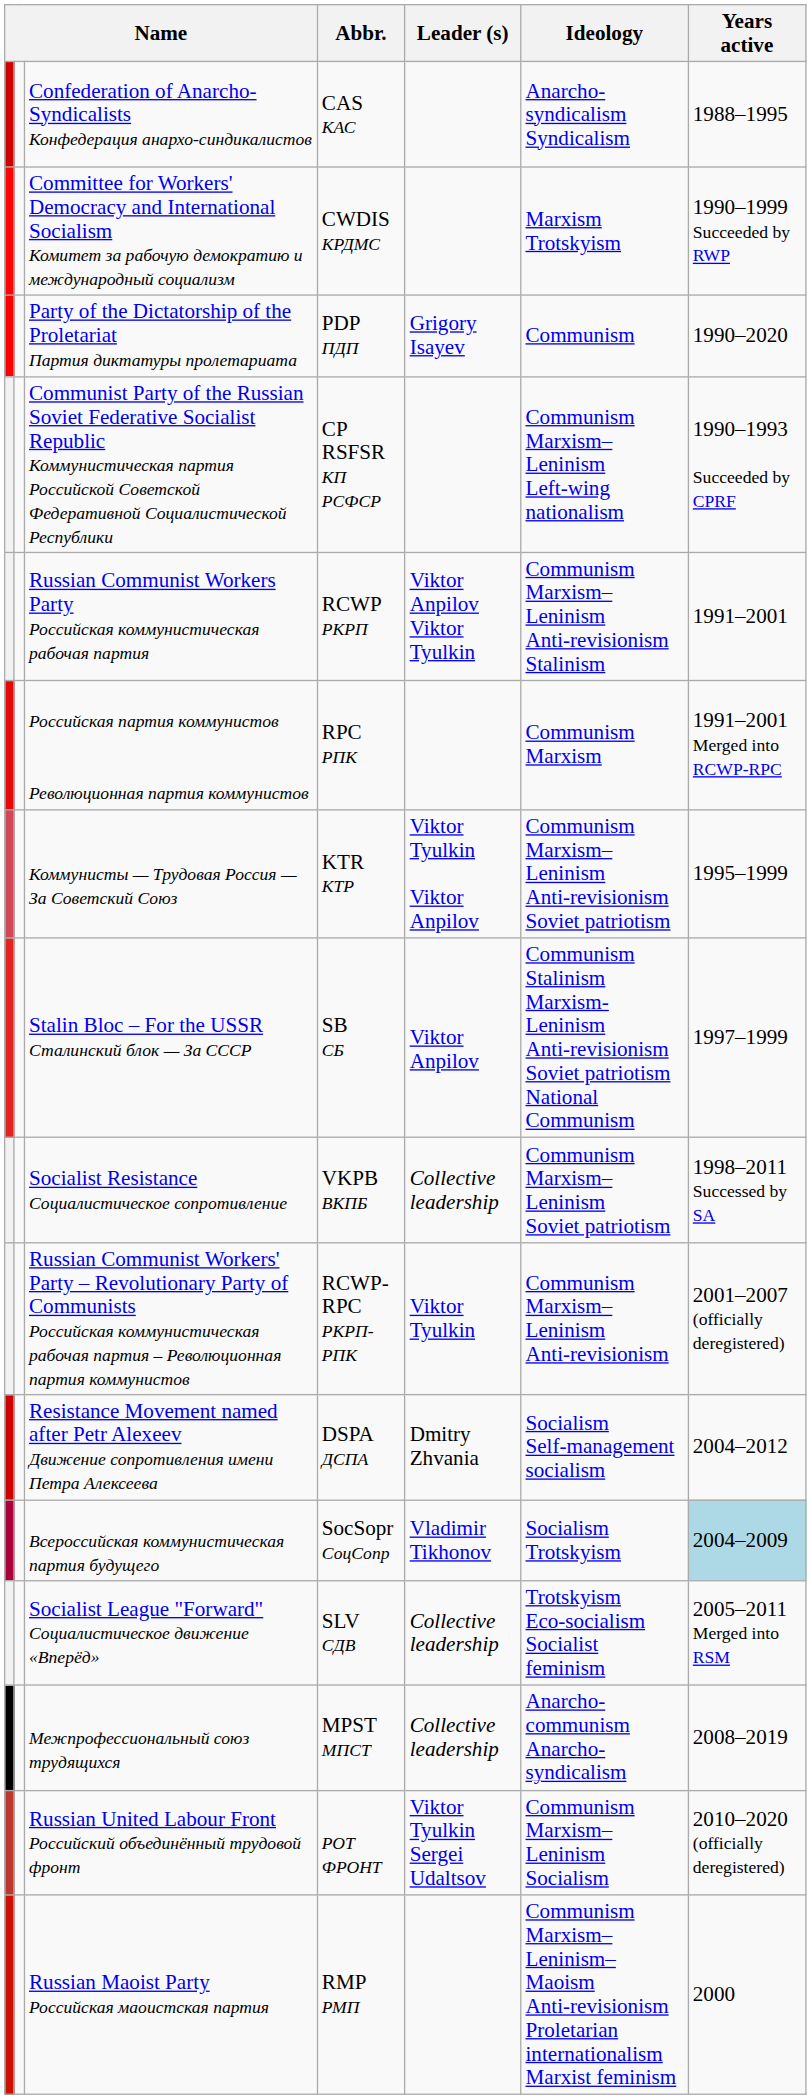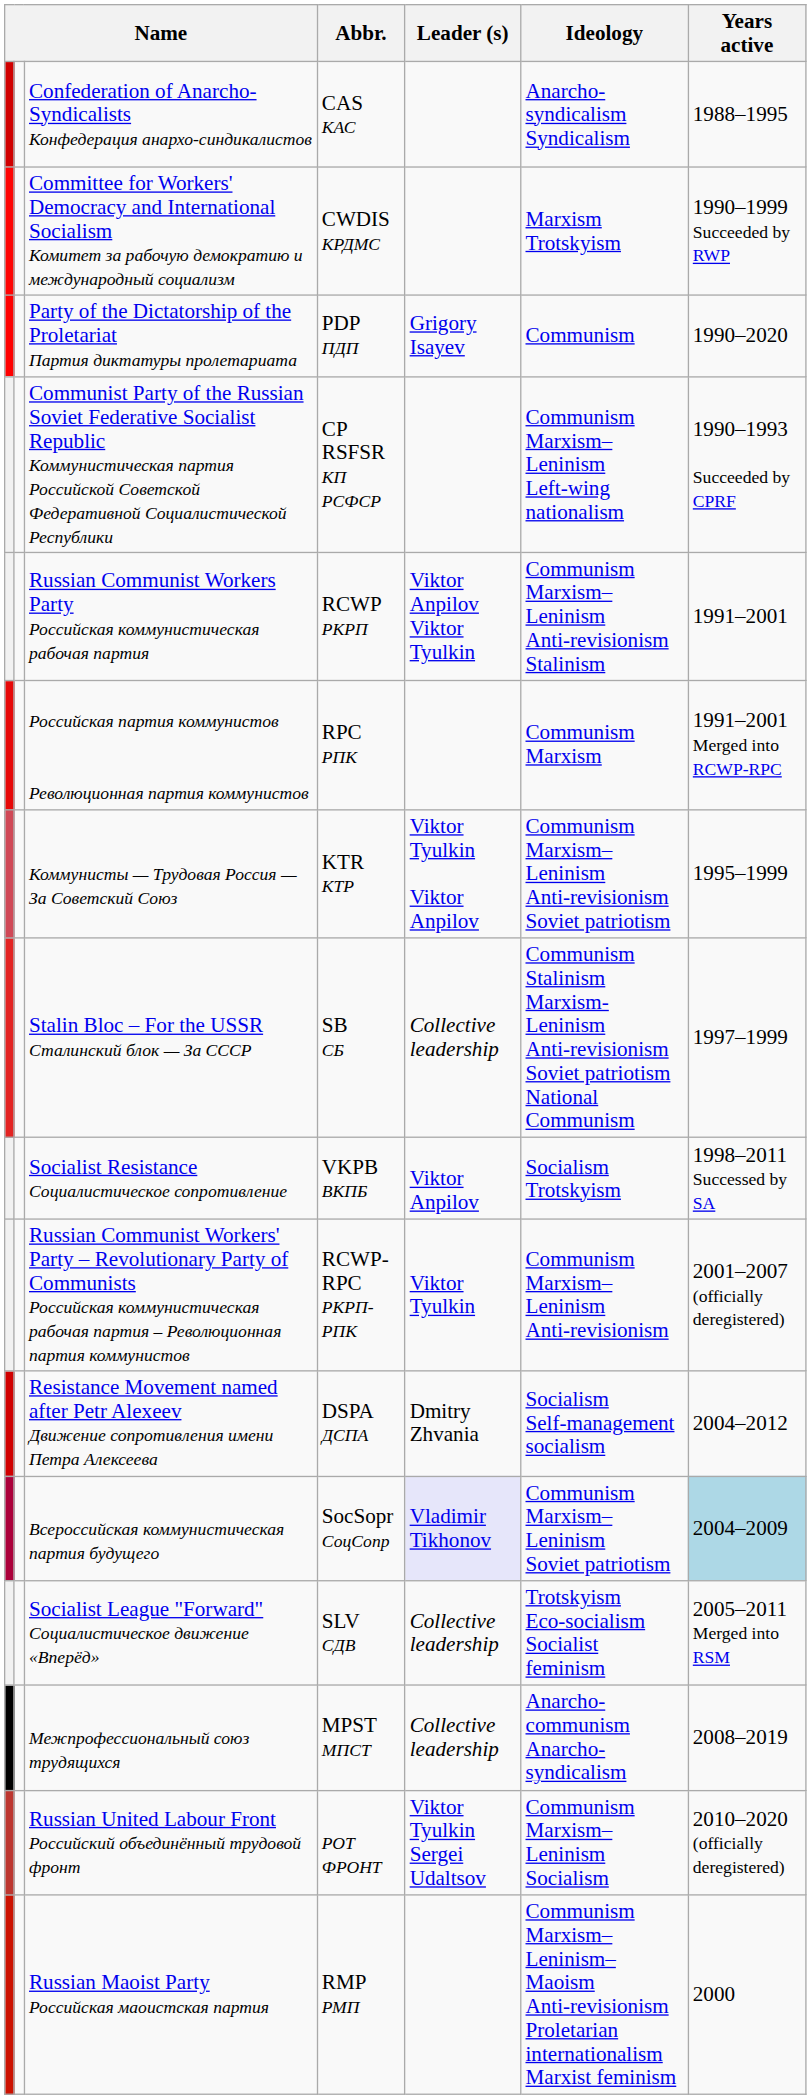(444, 1049) Viktor Anpilov -> (454, 1037) Collective leadership
(454, 1189) Collective leadership -> (444, 1189) Viktor Anpilov
(598, 1189) Communism Marxism–Leninism Soviet patriotism -> (573, 1178) Socialism Trotskyism
(450, 1539) no background -> (450, 1528) lavender background
(573, 1539) Socialism Trotskyism -> (598, 1528) Communism Marxism–Leninism Soviet patriotism
